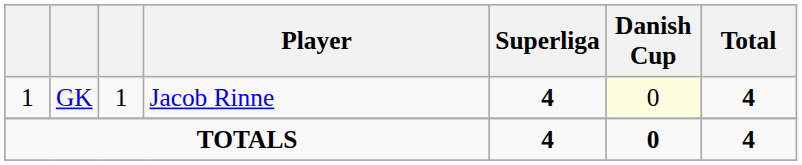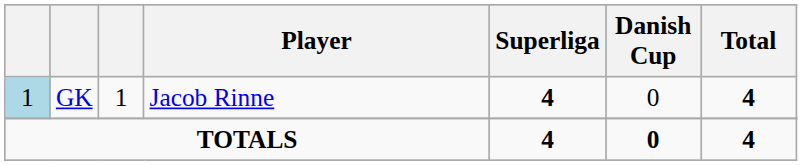(27, 97) no background -> (27, 97) lightblue background
(653, 97) lightyellow background -> (653, 97) no background
